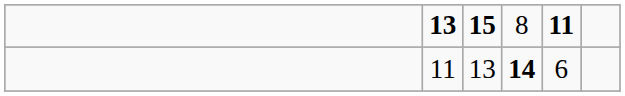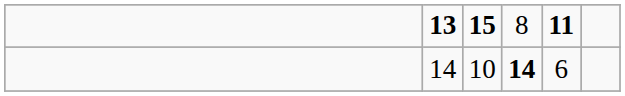(443, 68) 11 -> (443, 68) 14
(482, 68) 13 -> (482, 68) 10
